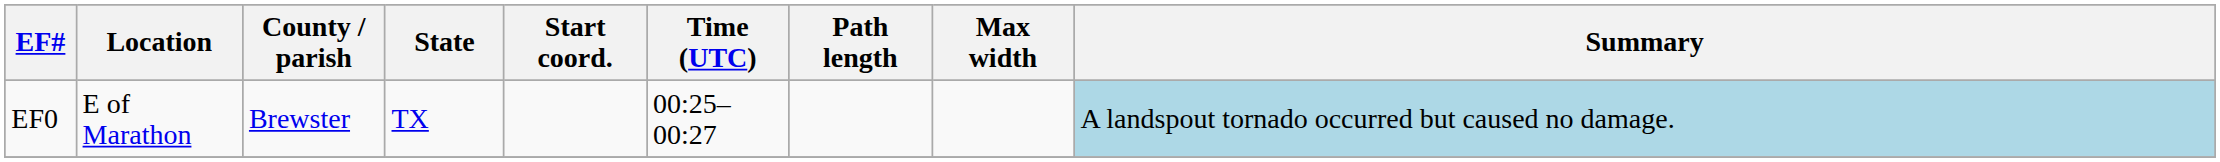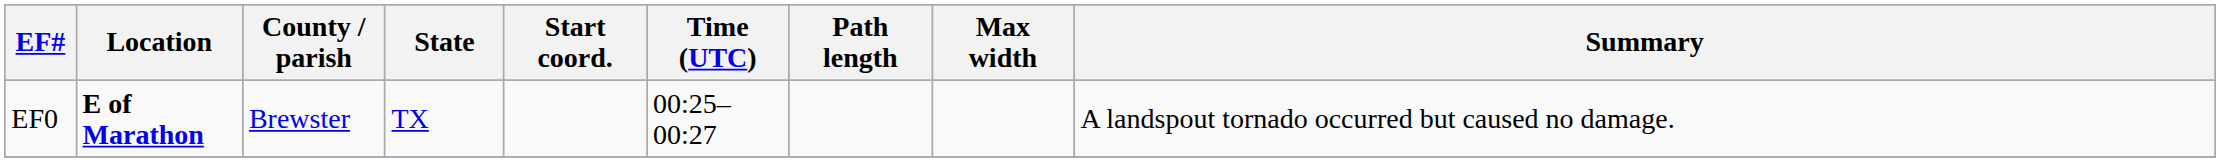(137, 118) normal -> (143, 118) bold
(1378, 118) lightblue background -> (1378, 118) no background
